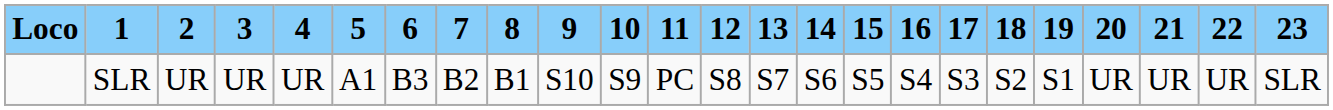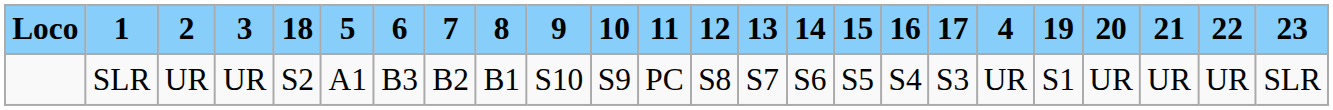columns swapped: (303, 29) <-> (1011, 29)
